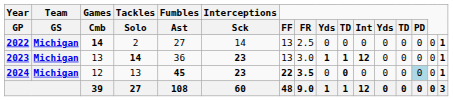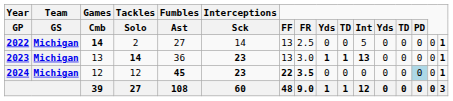(364, 42) 0 -> (364, 42) 5
(364, 58) 12 -> (364, 58) 13
(135, 73) 13 -> (135, 73) 12
(345, 73) bold -> (345, 73) normal
